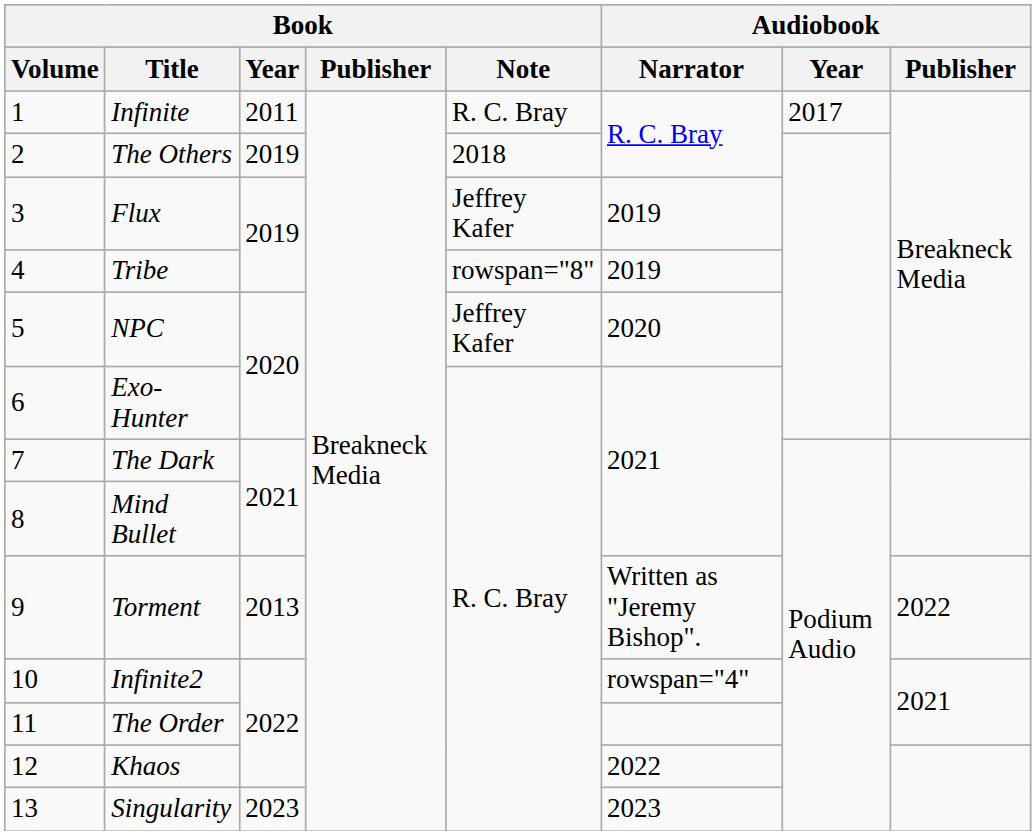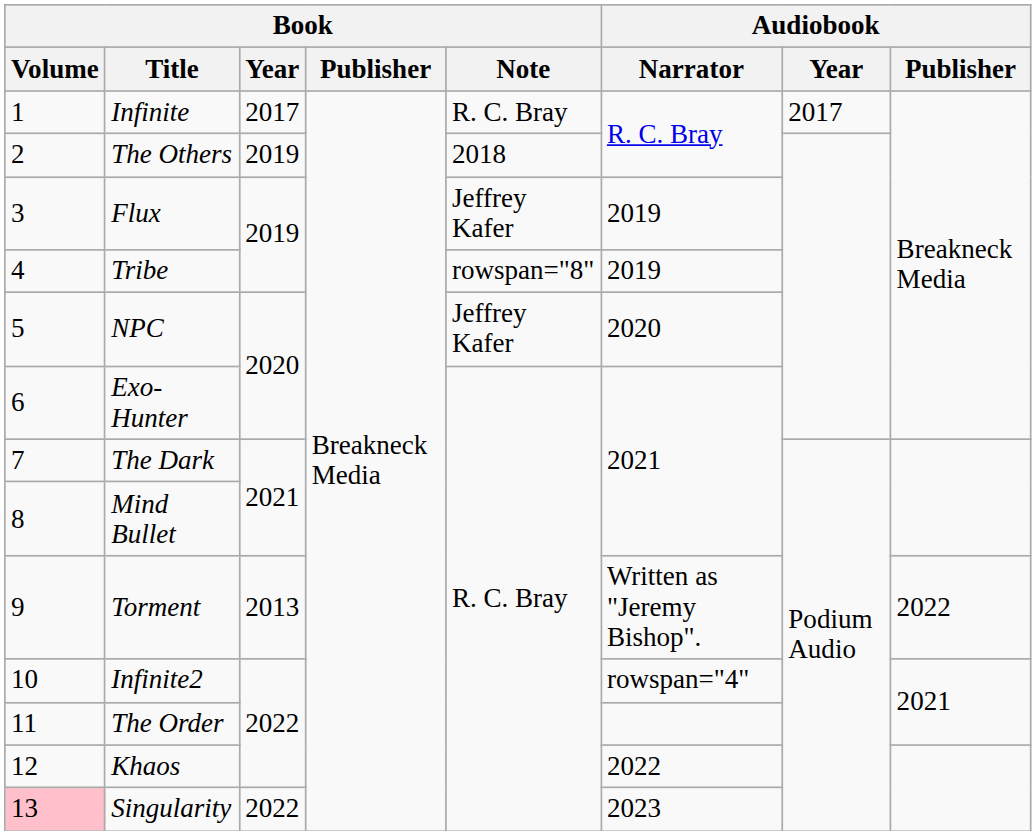(272, 111) 2011 -> (272, 111) 2017
(25, 808) no background -> (25, 808) pink background
(272, 808) 2023 -> (272, 808) 2022
